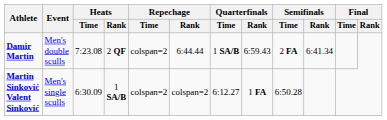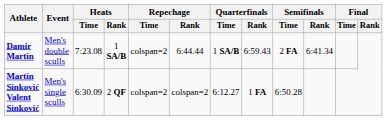(116, 51) 2 QF -> (116, 51) 1 SA/B
(116, 92) 1 SA/B -> (116, 92) 2 QF
